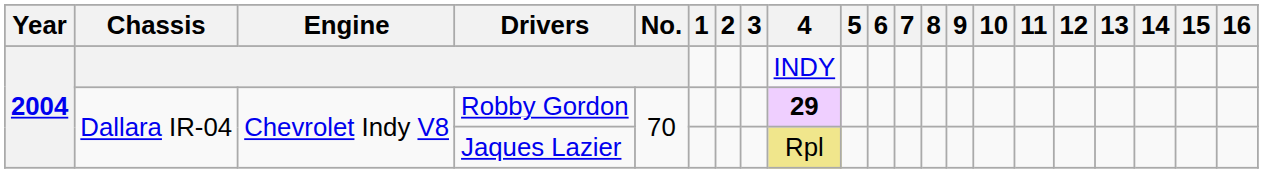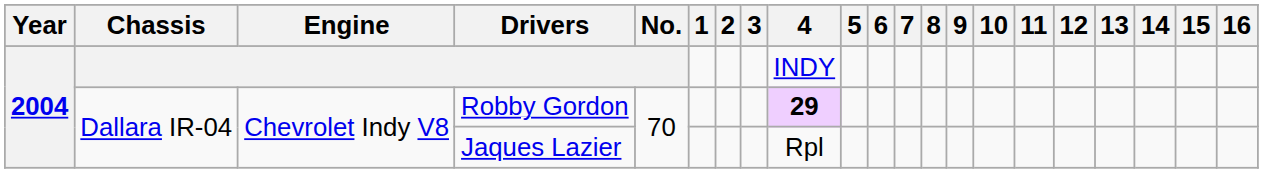(804, 148) khaki background -> (804, 148) no background
